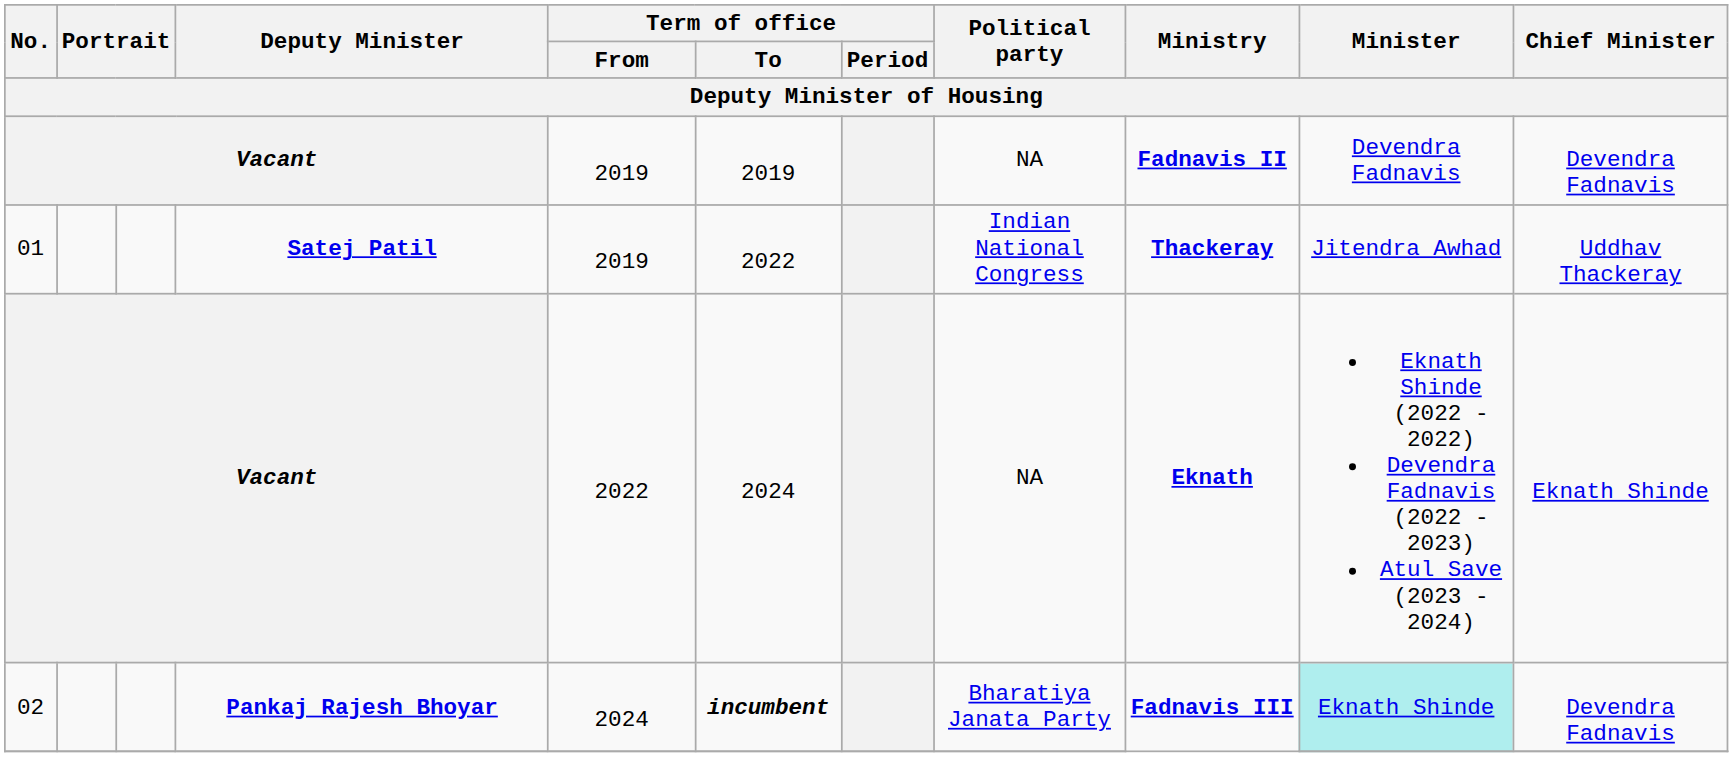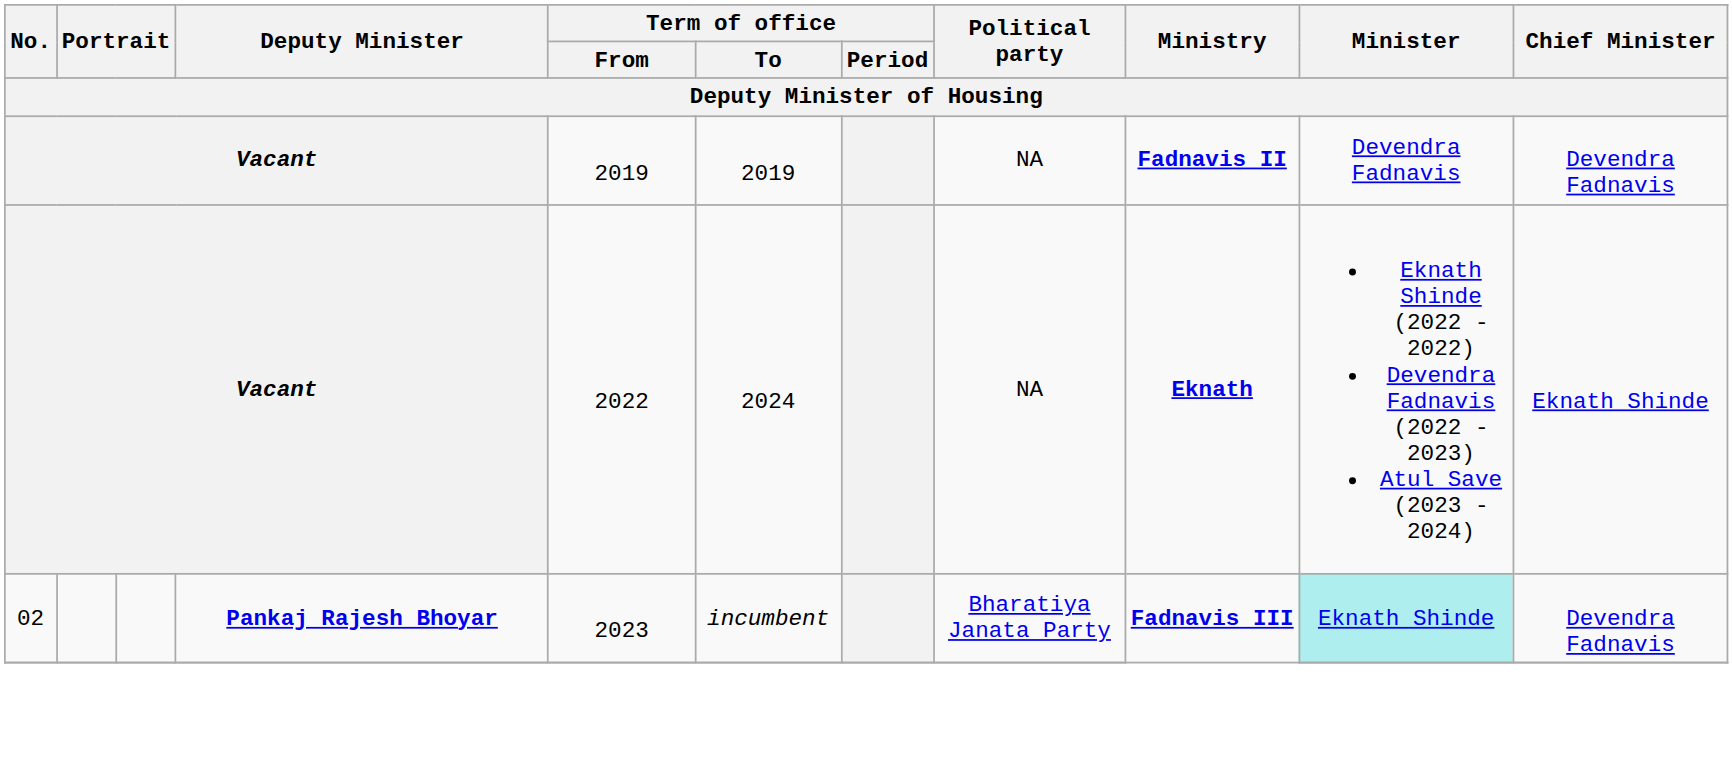- row: (31, 249)
(622, 720) 2024 -> (622, 631) 2023
(768, 707) bold -> (768, 618) normal
